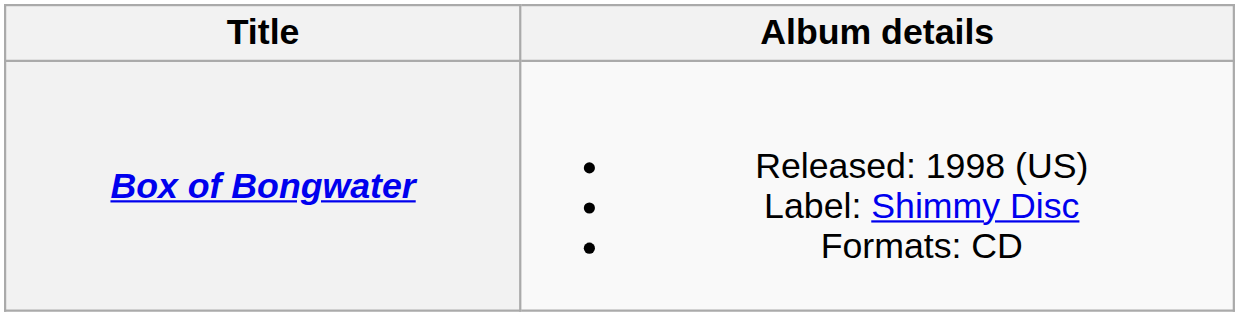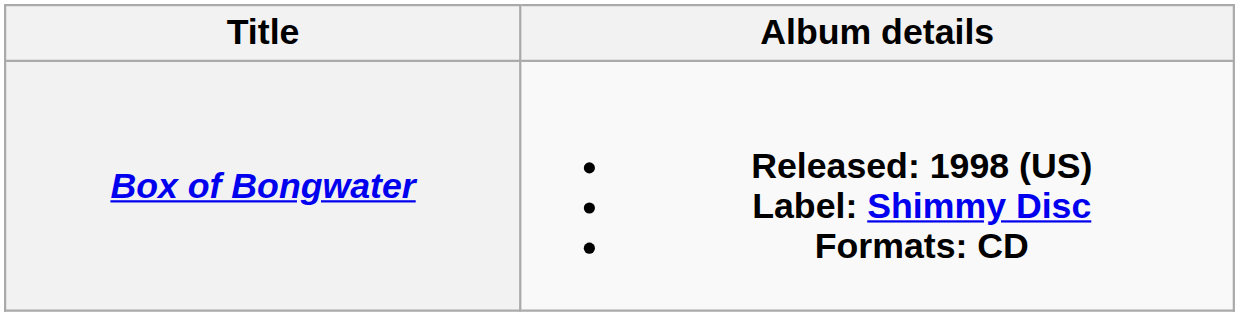(877, 206) normal -> (877, 206) bold
